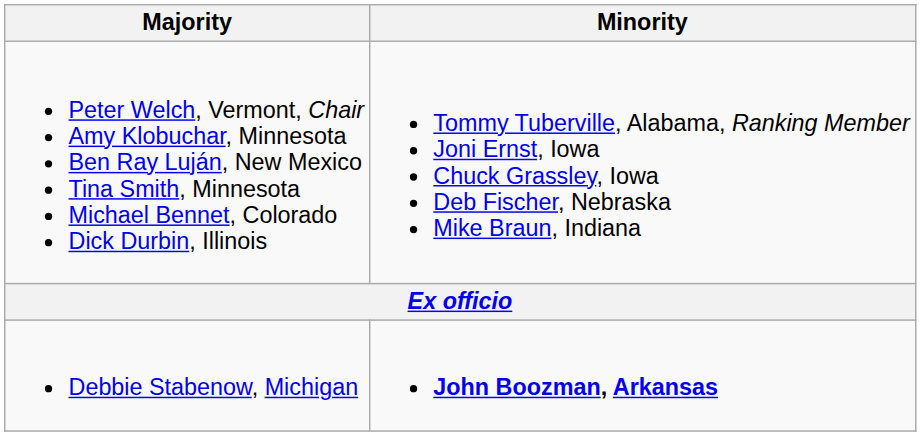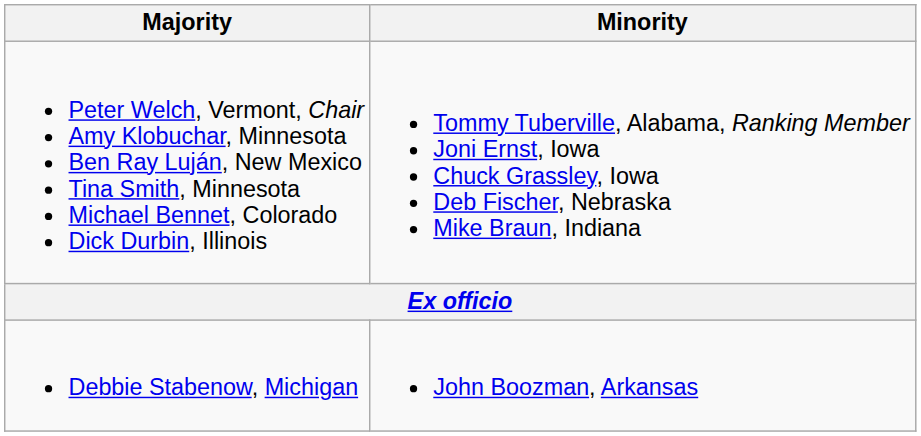(642, 388) bold -> (642, 388) normal
